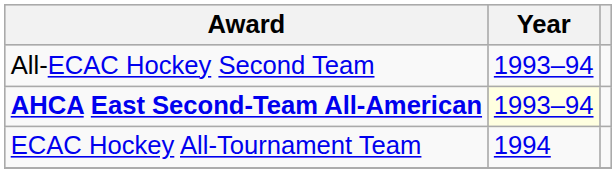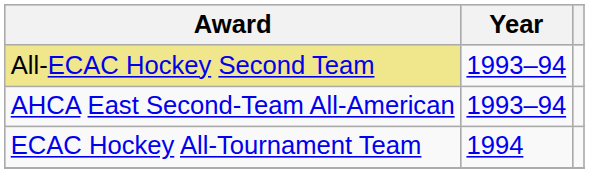(193, 65) no background -> (193, 65) khaki background
(246, 106) bold -> (233, 106) normal
(544, 106) lightyellow background -> (516, 106) no background
